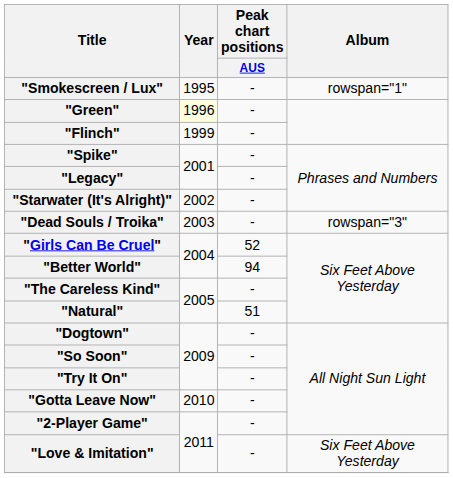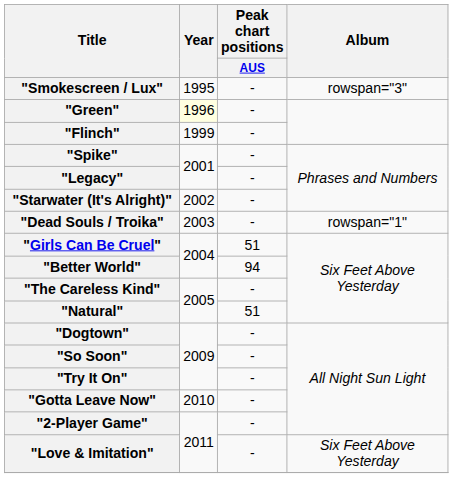(367, 88) rowspan="1" -> (367, 88) rowspan="3"
(367, 222) rowspan="3" -> (367, 222) rowspan="1"
(252, 244) 52 -> (252, 244) 51
